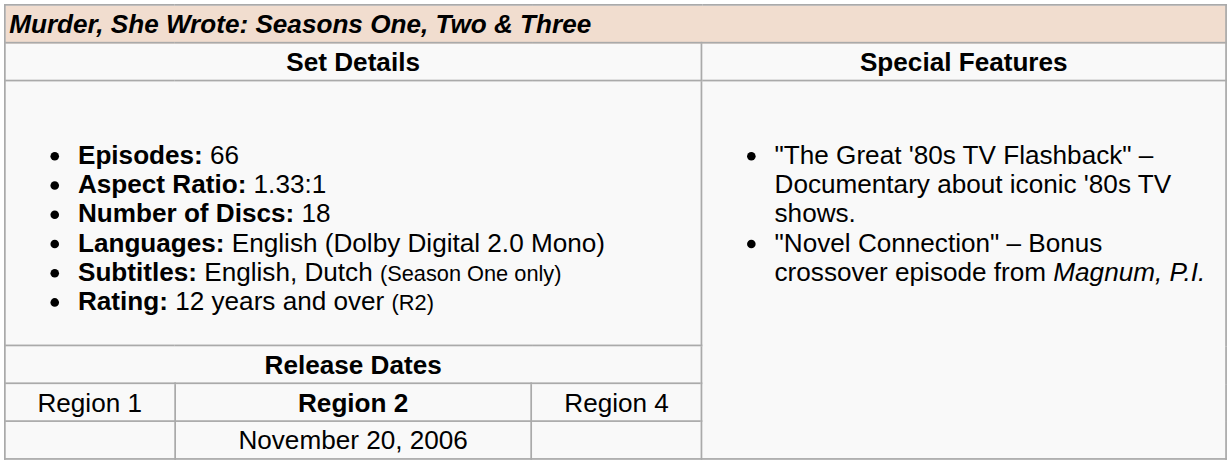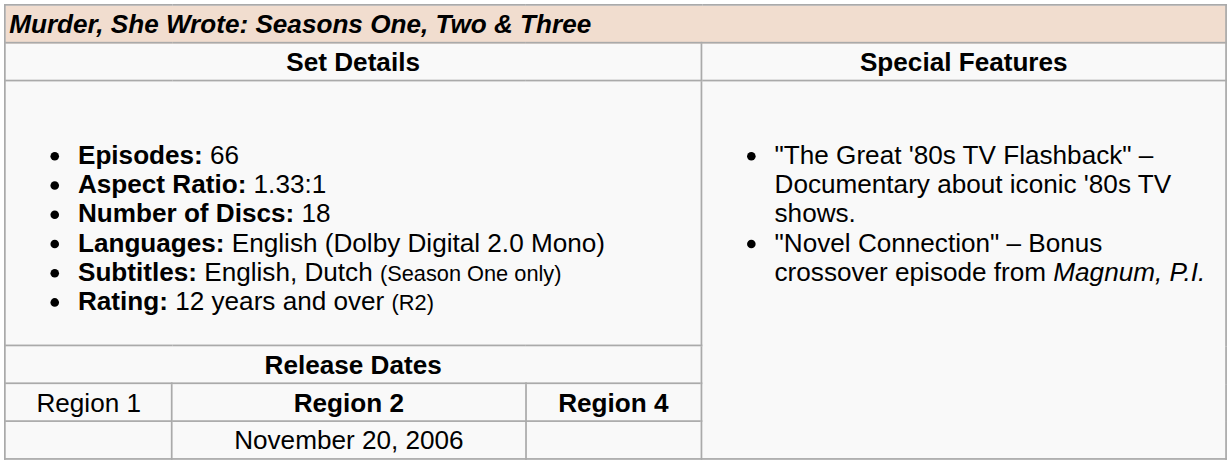(617, 403) normal -> (613, 403) bold
